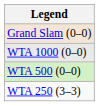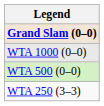(49, 33) normal -> (52, 33) bold
